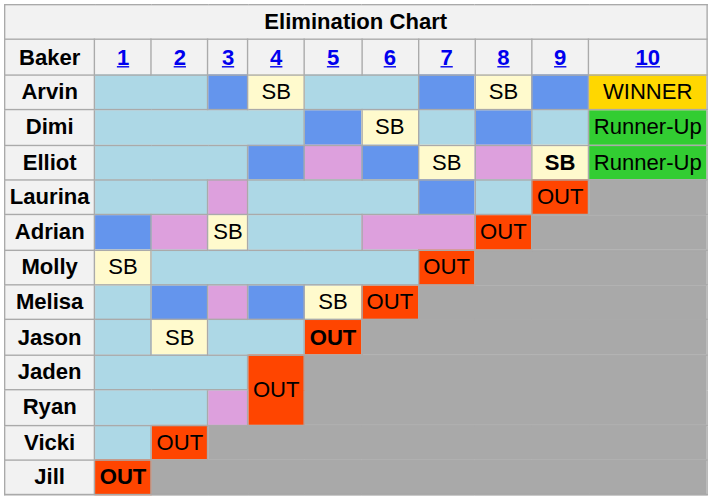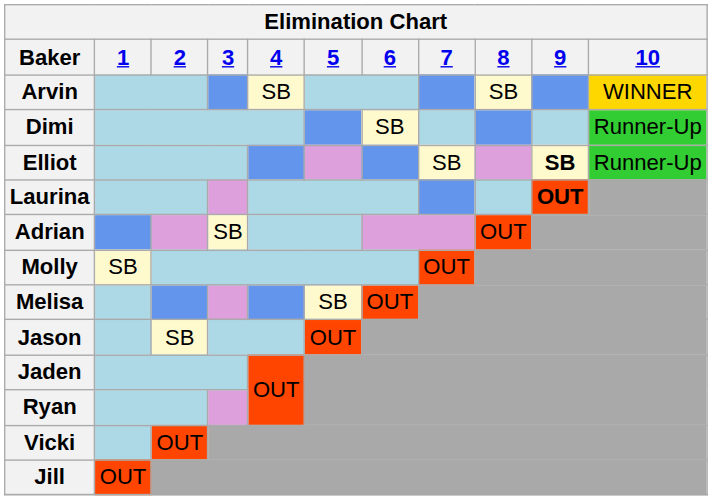(560, 197) normal -> (560, 197) bold
(333, 337) bold -> (333, 337) normal
(123, 477) bold -> (123, 477) normal
